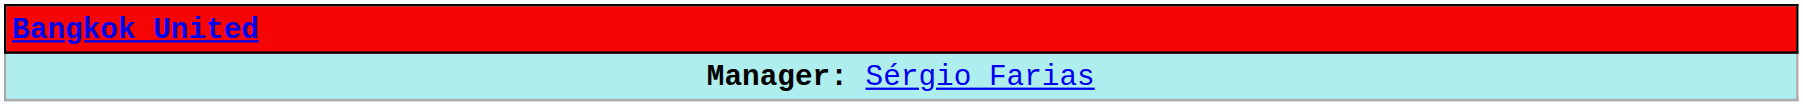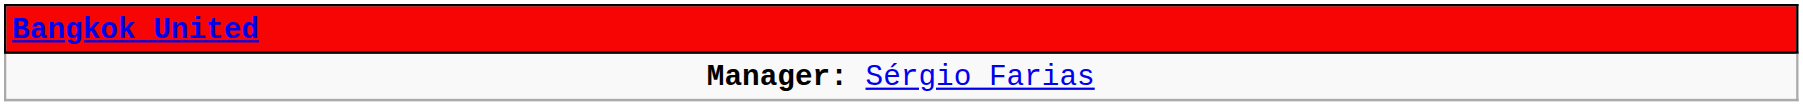(901, 77) paleturquoise background -> (901, 77) no background
